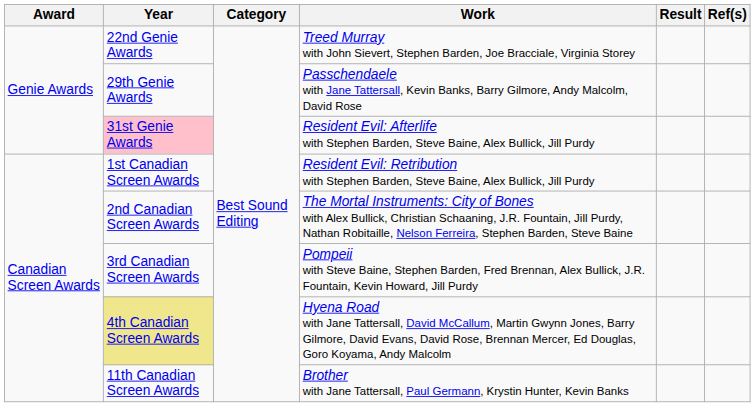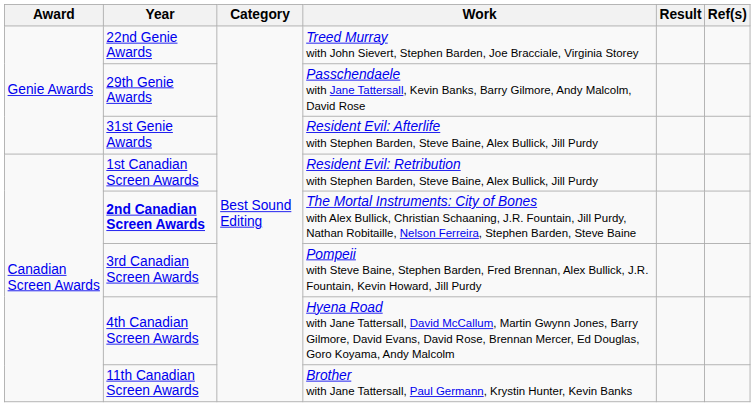(140, 135) pink background -> (140, 135) no background
(153, 217) normal -> (156, 217) bold
(153, 330) khaki background -> (152, 330) no background
